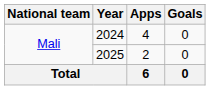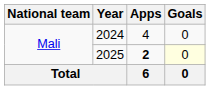(146, 54) normal -> (146, 54) bold
(185, 54) no background -> (185, 54) lightyellow background
